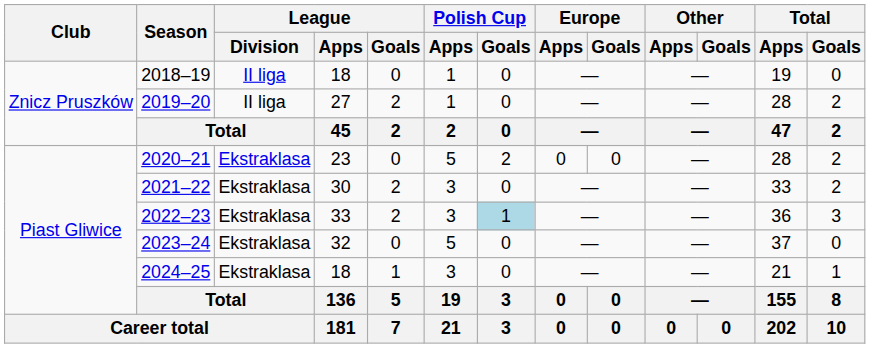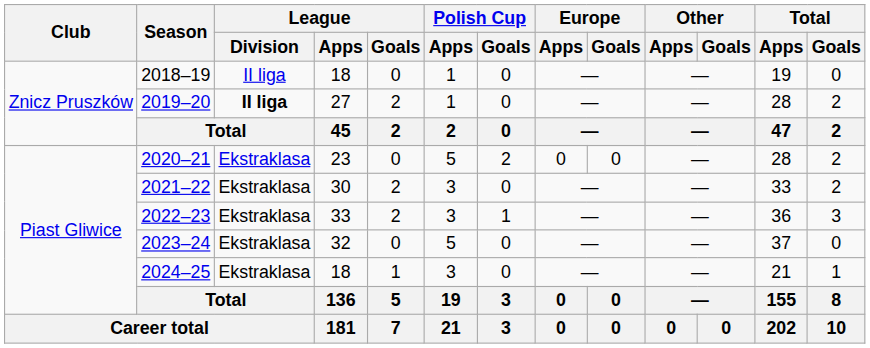(264, 103) normal -> (264, 103) bold
(506, 215) lightblue background -> (506, 215) no background
